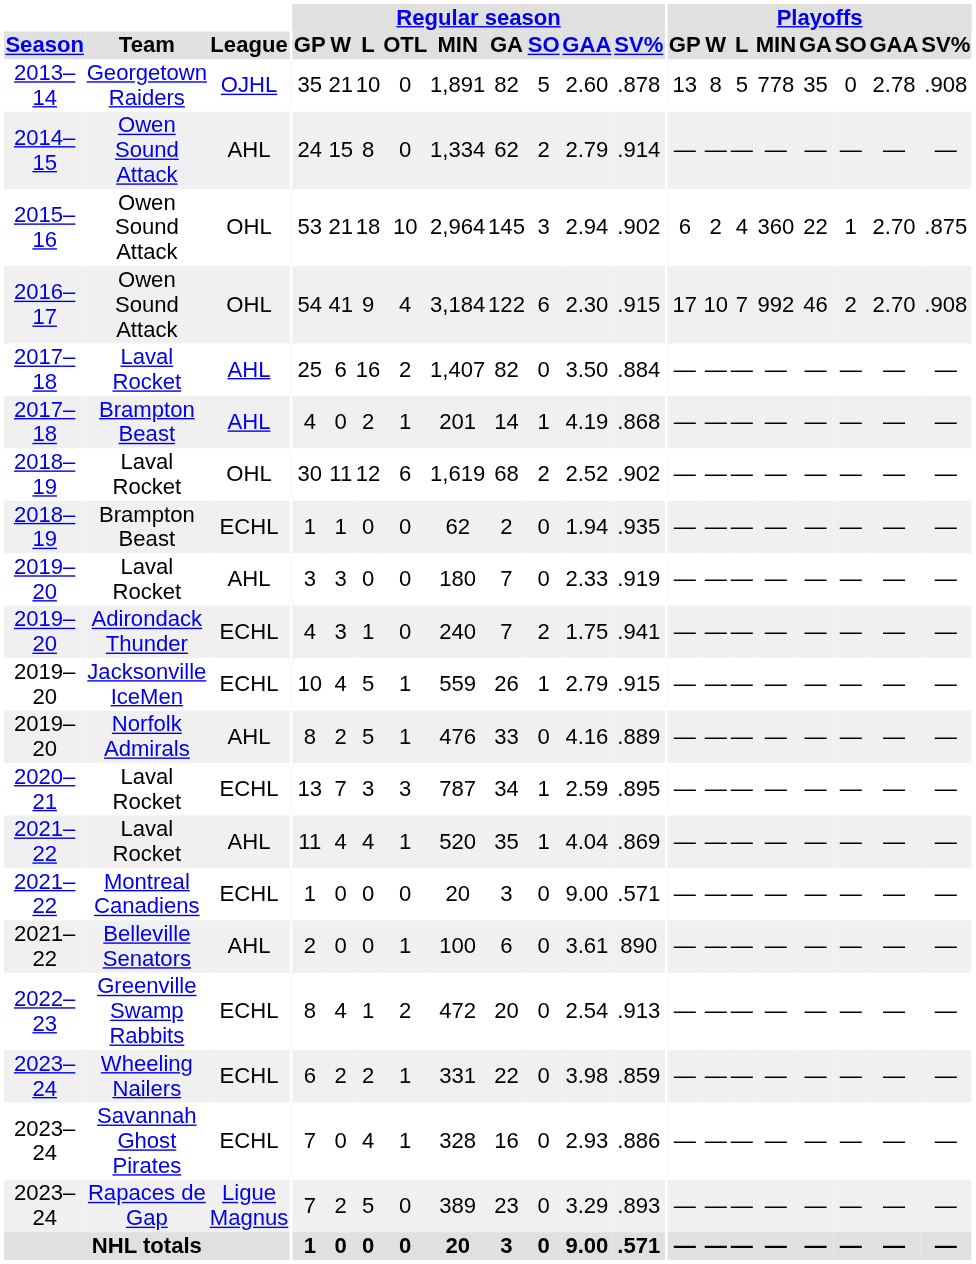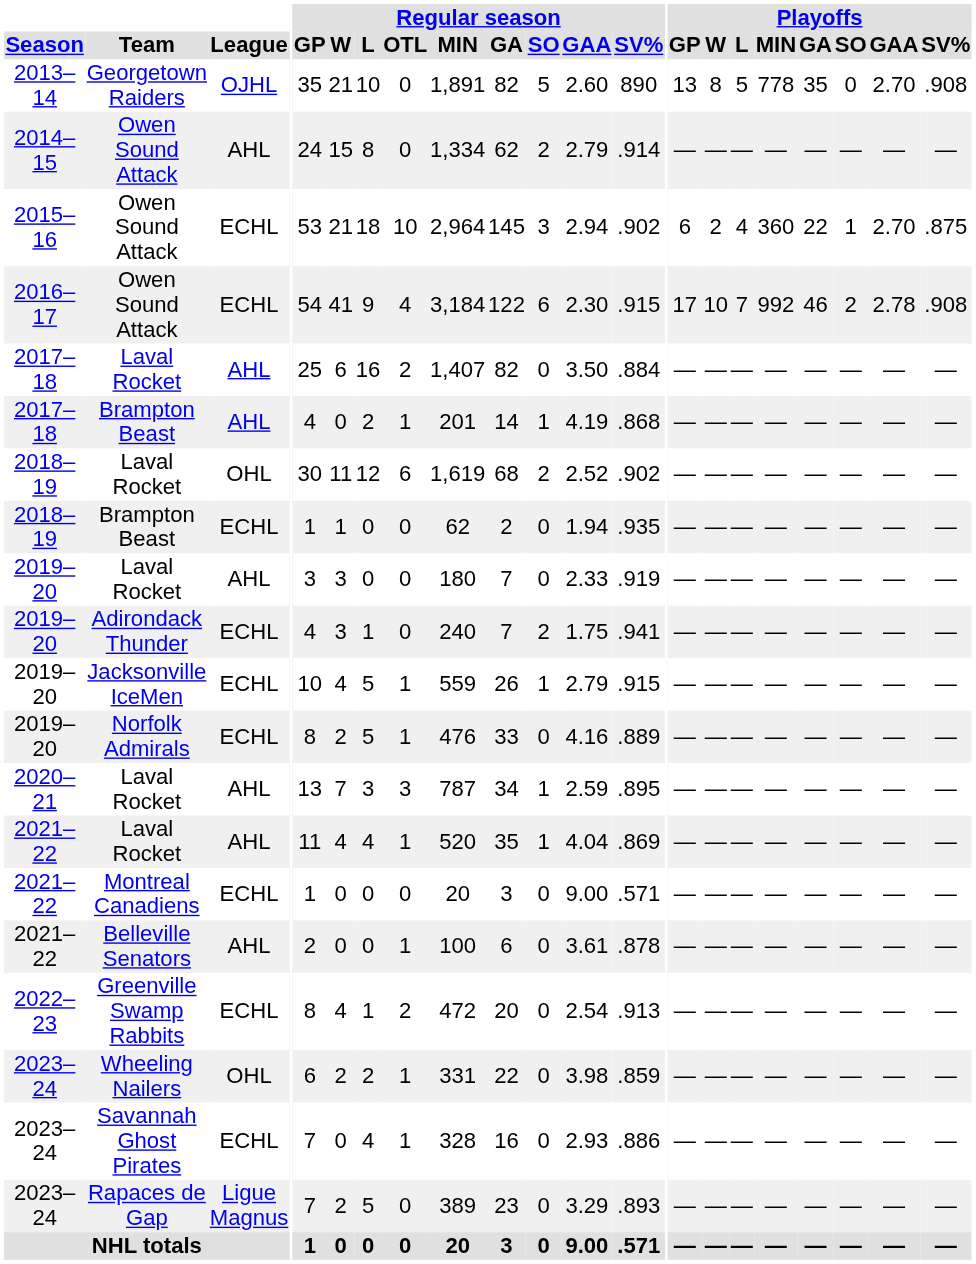(639, 85) .878 -> (639, 85) 890
(894, 85) 2.78 -> (894, 85) 2.70
(249, 227) OHL -> (249, 227) ECHL
(249, 304) OHL -> (249, 304) ECHL
(894, 304) 2.70 -> (894, 304) 2.78
(249, 736) AHL -> (249, 736) ECHL
(249, 789) ECHL -> (249, 789) AHL
(639, 946) 890 -> (639, 946) .878
(249, 1076) ECHL -> (249, 1076) OHL
